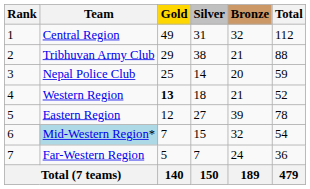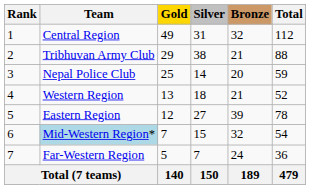(167, 94) bold -> (167, 94) normal
